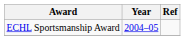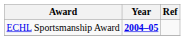(141, 27) normal -> (141, 27) bold
